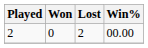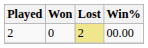(81, 33) no background -> (81, 33) khaki background
